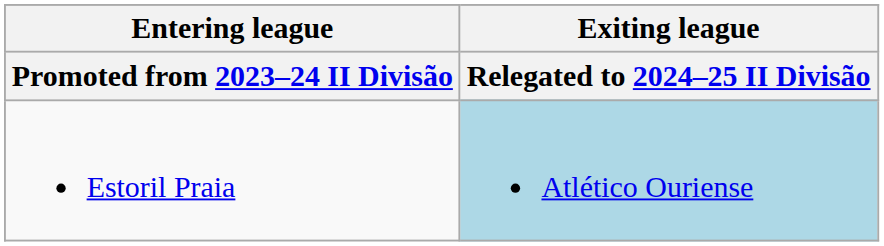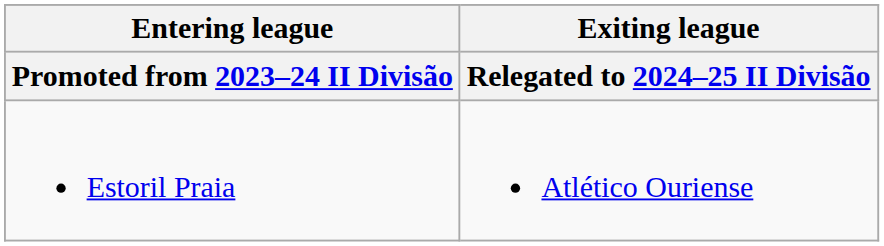(669, 187) lightblue background -> (669, 187) no background
